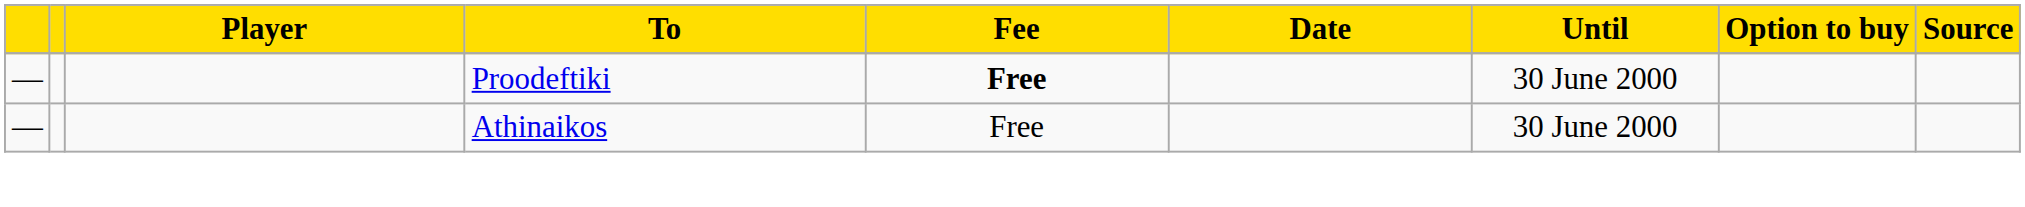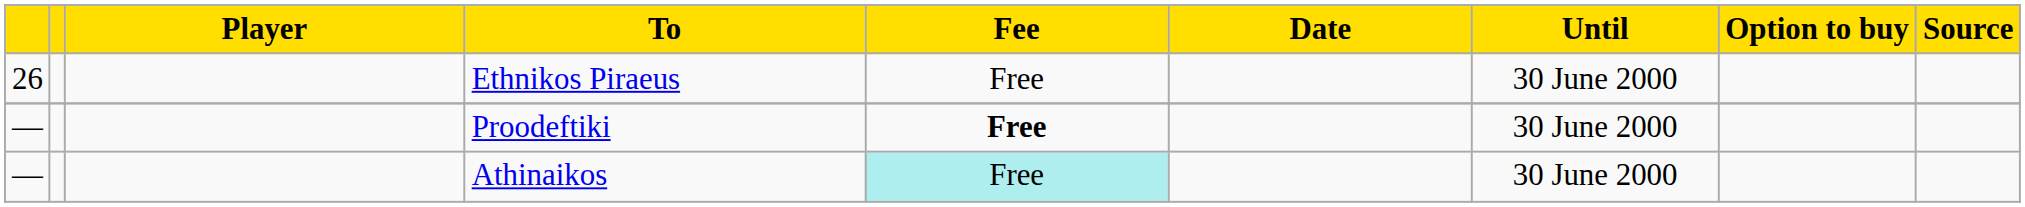+ row: (576, 77)
(1017, 126) no background -> (1017, 175) paleturquoise background
